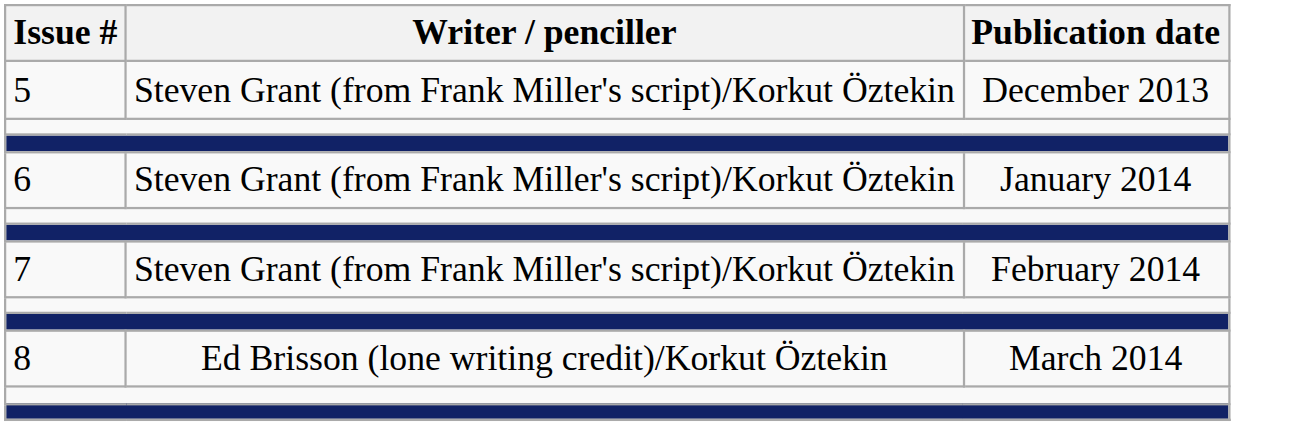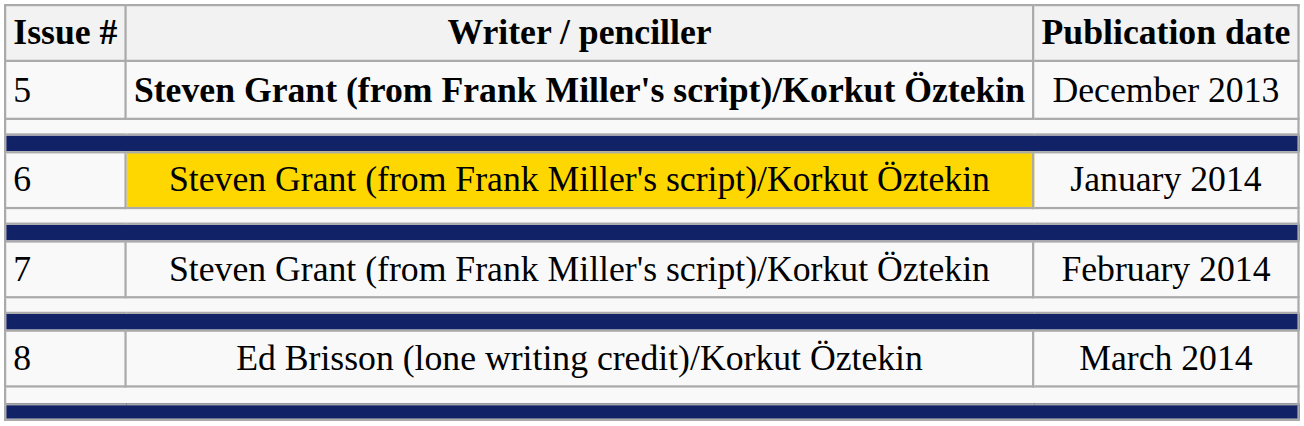(544, 89) normal -> (580, 89) bold
(544, 178) no background -> (579, 178) gold background
